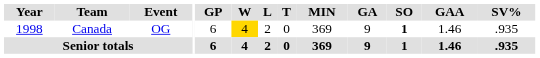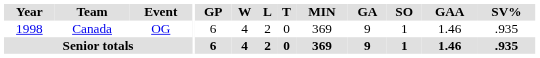(245, 28) gold background -> (245, 28) no background
(404, 28) bold -> (404, 28) normal
